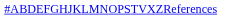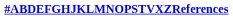(111, 9) normal -> (116, 9) bold
